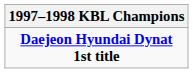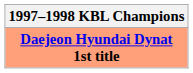(96, 47) no background -> (96, 47) lightsalmon background
